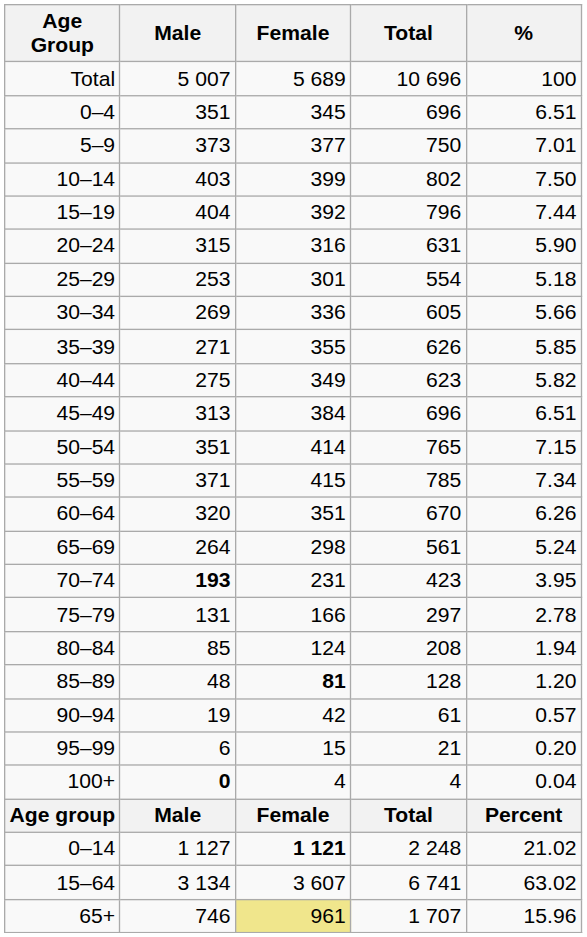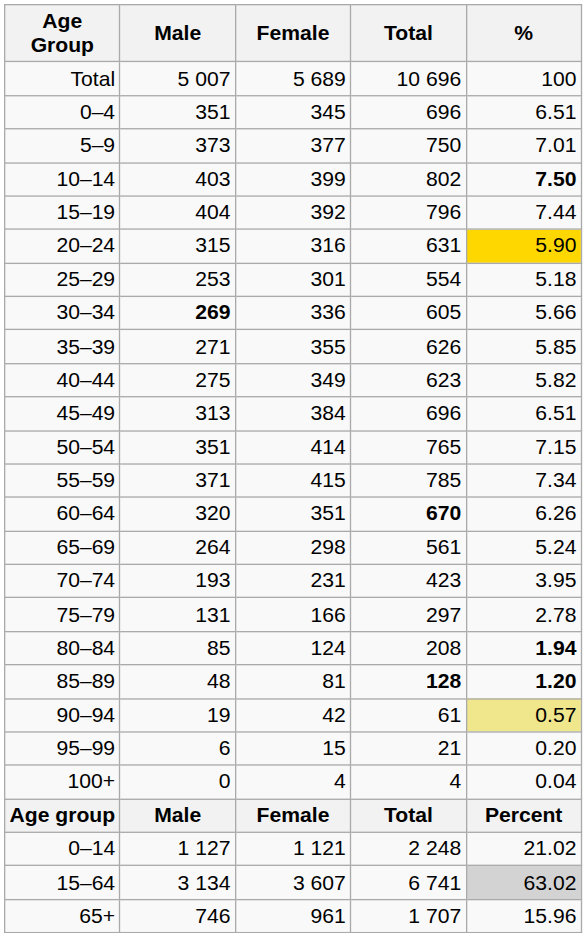(556, 178) normal -> (556, 178) bold
(556, 245) no background -> (556, 245) gold background
(213, 312) normal -> (213, 312) bold
(444, 513) normal -> (444, 513) bold
(213, 580) bold -> (213, 580) normal
(556, 647) normal -> (556, 647) bold
(334, 681) bold -> (334, 681) normal
(444, 681) normal -> (444, 681) bold
(556, 681) normal -> (556, 681) bold
(556, 714) no background -> (556, 714) khaki background
(225, 781) bold -> (225, 781) normal
(319, 848) bold -> (319, 848) normal
(550, 882) no background -> (550, 882) lightgrey background
(328, 915) khaki background -> (328, 915) no background
